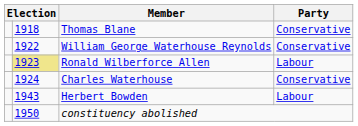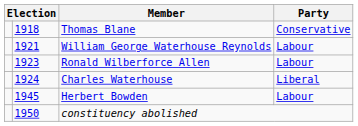(27, 46) 1922 -> (27, 46) 1921
(313, 46) Conservative -> (295, 46) Labour
(27, 63) khaki background -> (27, 63) no background
(313, 80) Conservative -> (298, 80) Liberal
(27, 96) 1943 -> (27, 96) 1945
